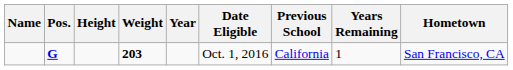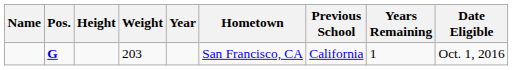columns swapped: (454, 23) <-> (235, 23)
(132, 53) bold -> (132, 53) normal
